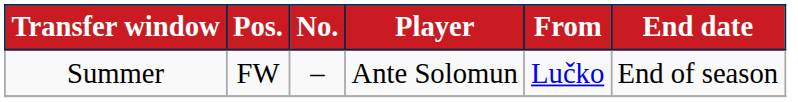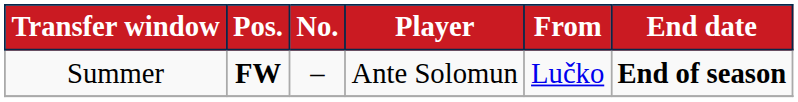(258, 72) normal -> (258, 72) bold
(698, 72) normal -> (702, 72) bold
